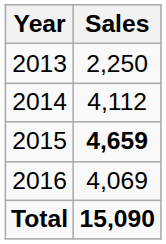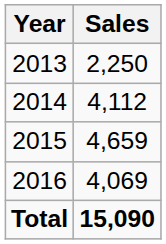(117, 141) bold -> (117, 141) normal
